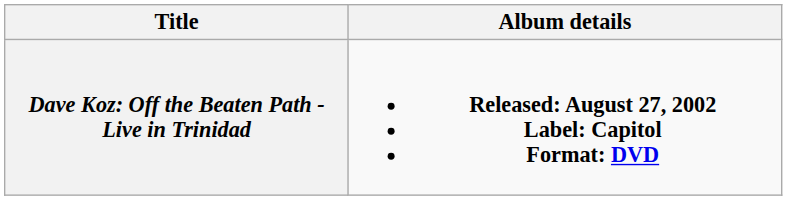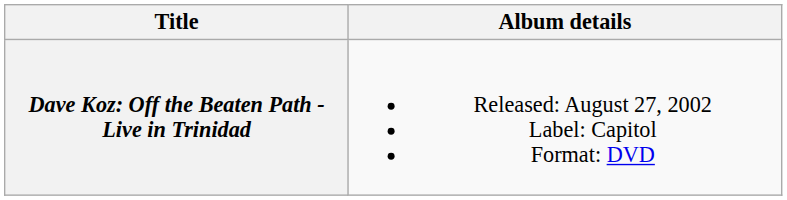(565, 130) bold -> (565, 130) normal
